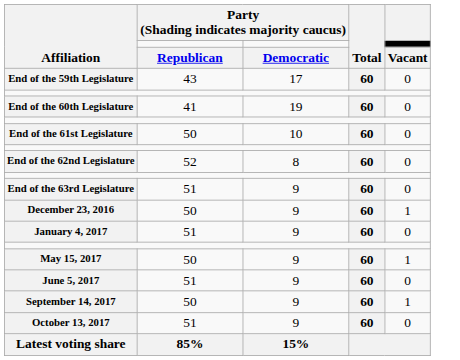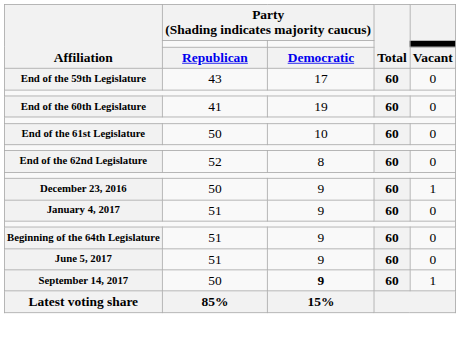- row: (71, 189)
+ row: (83, 237)
- row: (71, 259)
(296, 301) normal -> (321, 280) bold
- row: (71, 323)
